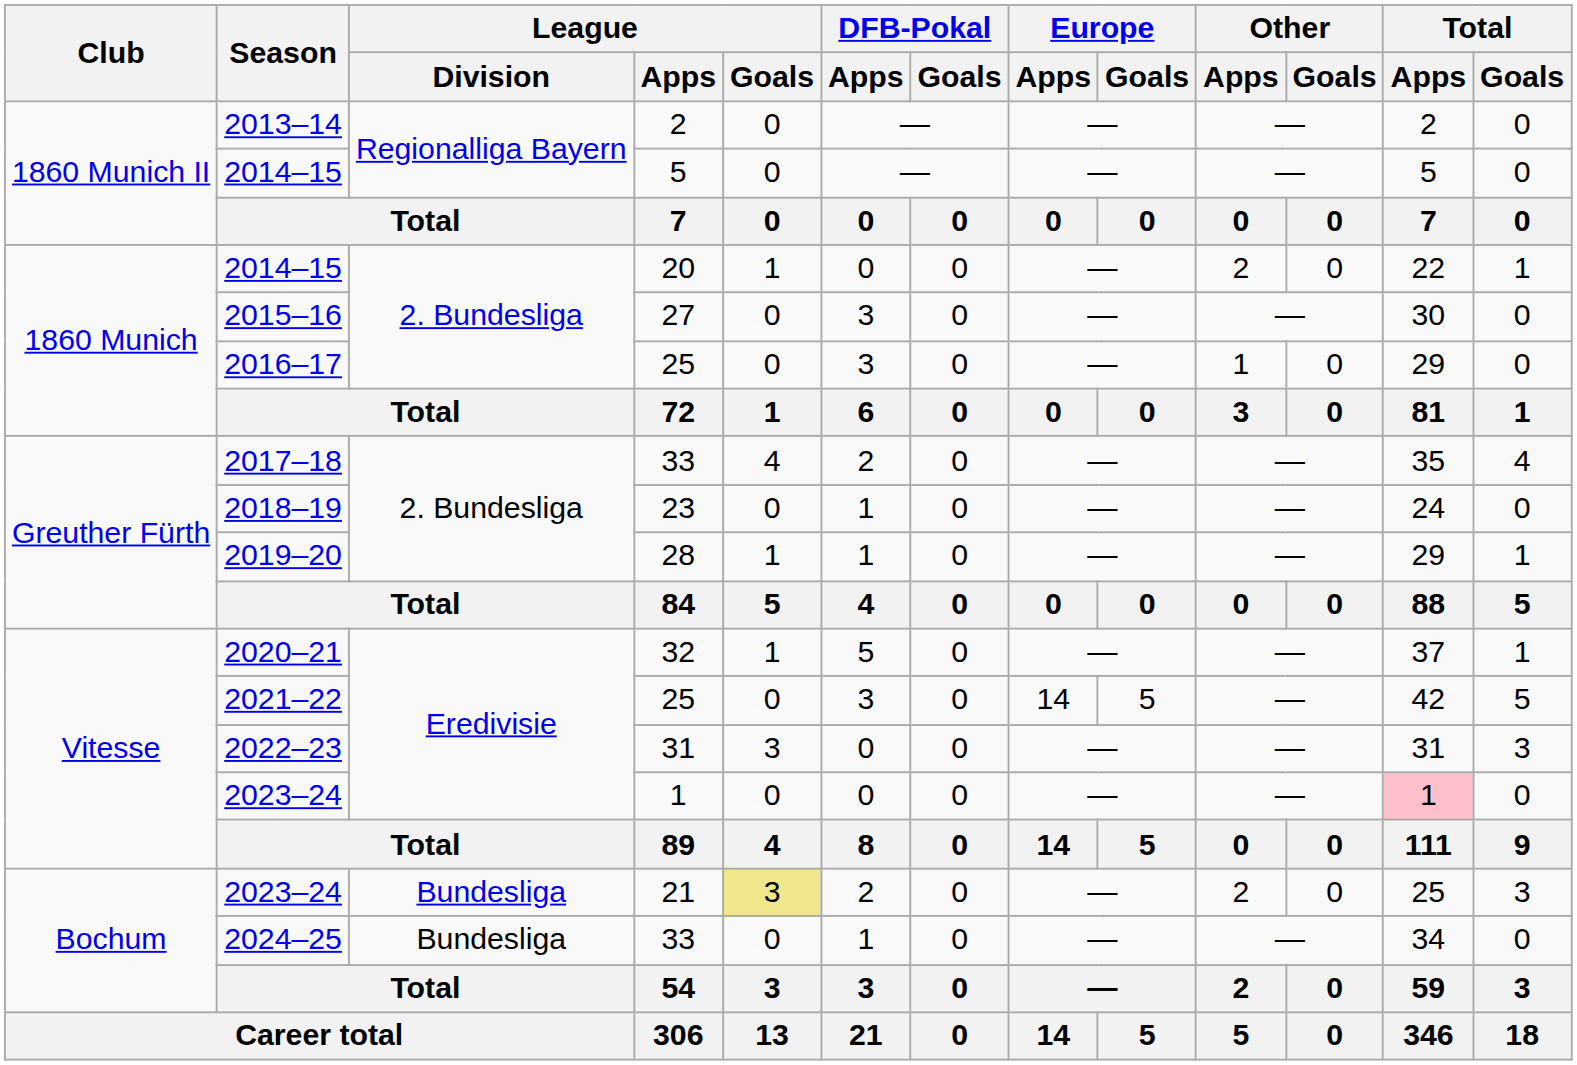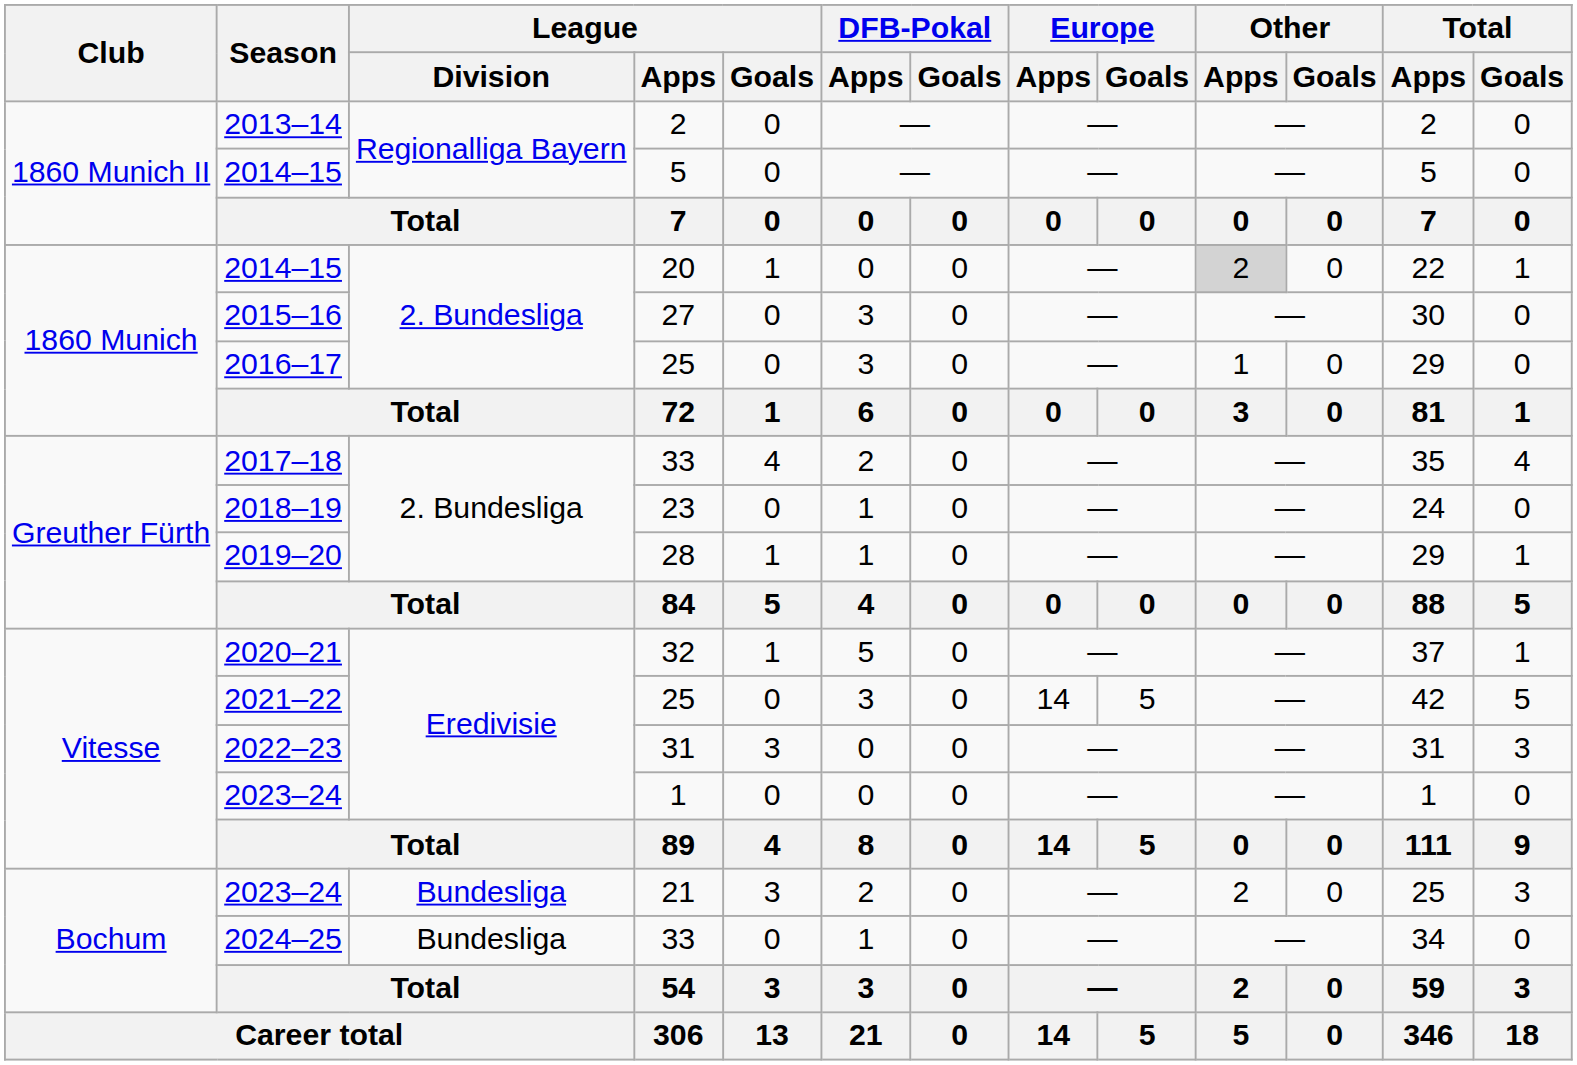(1241, 268) no background -> (1241, 268) lightgrey background
(1428, 795) pink background -> (1428, 795) no background
(772, 891) khaki background -> (772, 891) no background
